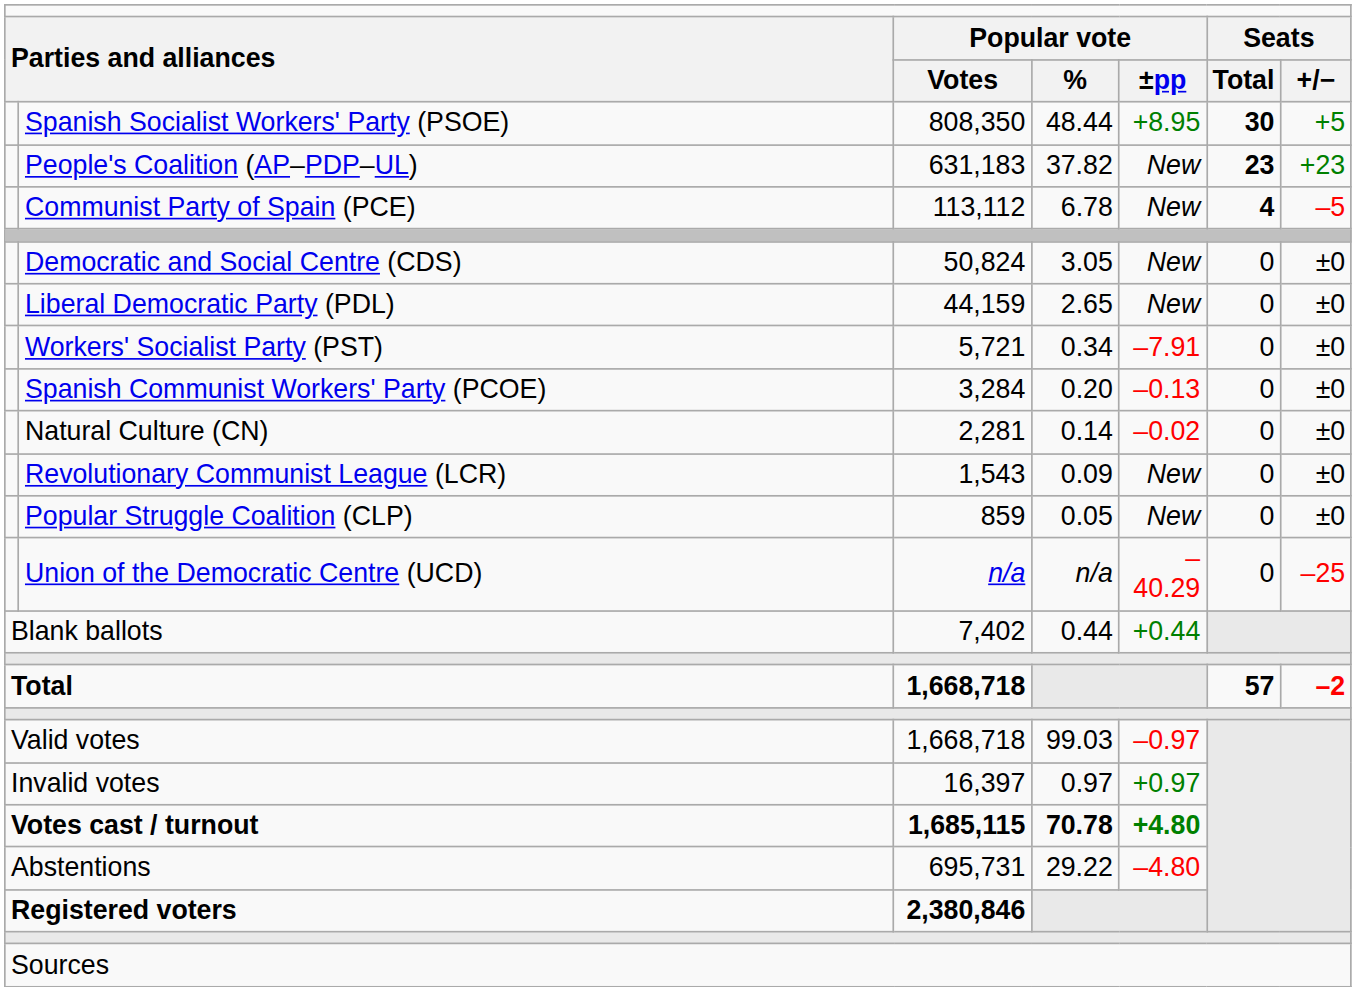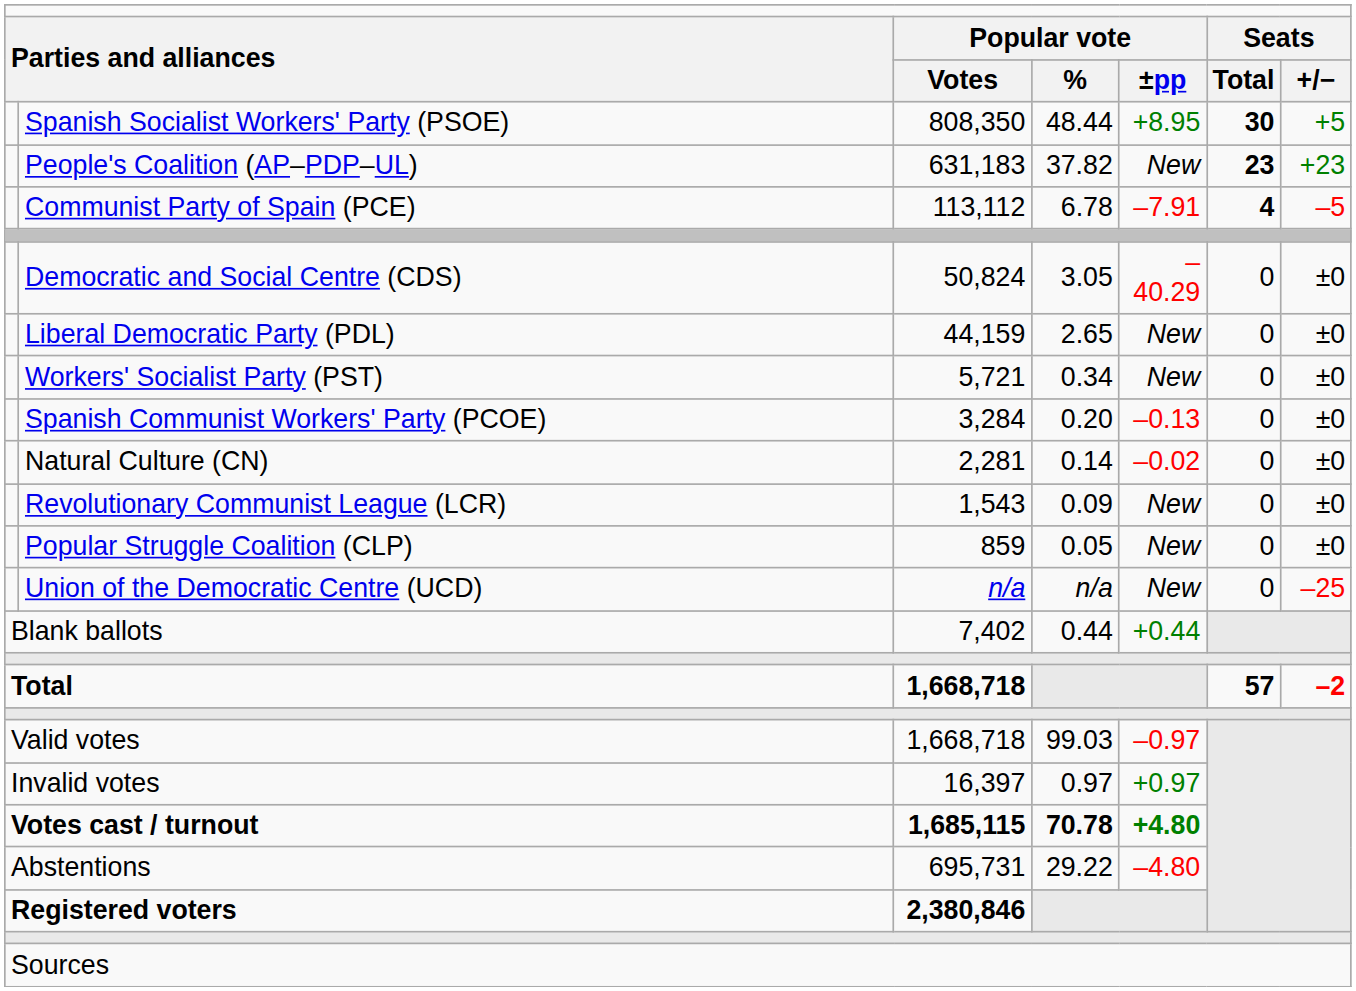(1174, 207) New -> (1167, 207) –7.91
(1174, 262) New -> (1167, 277) –40.29
(1167, 346) –7.91 -> (1174, 377) New
(1167, 573) –40.29 -> (1174, 588) New
